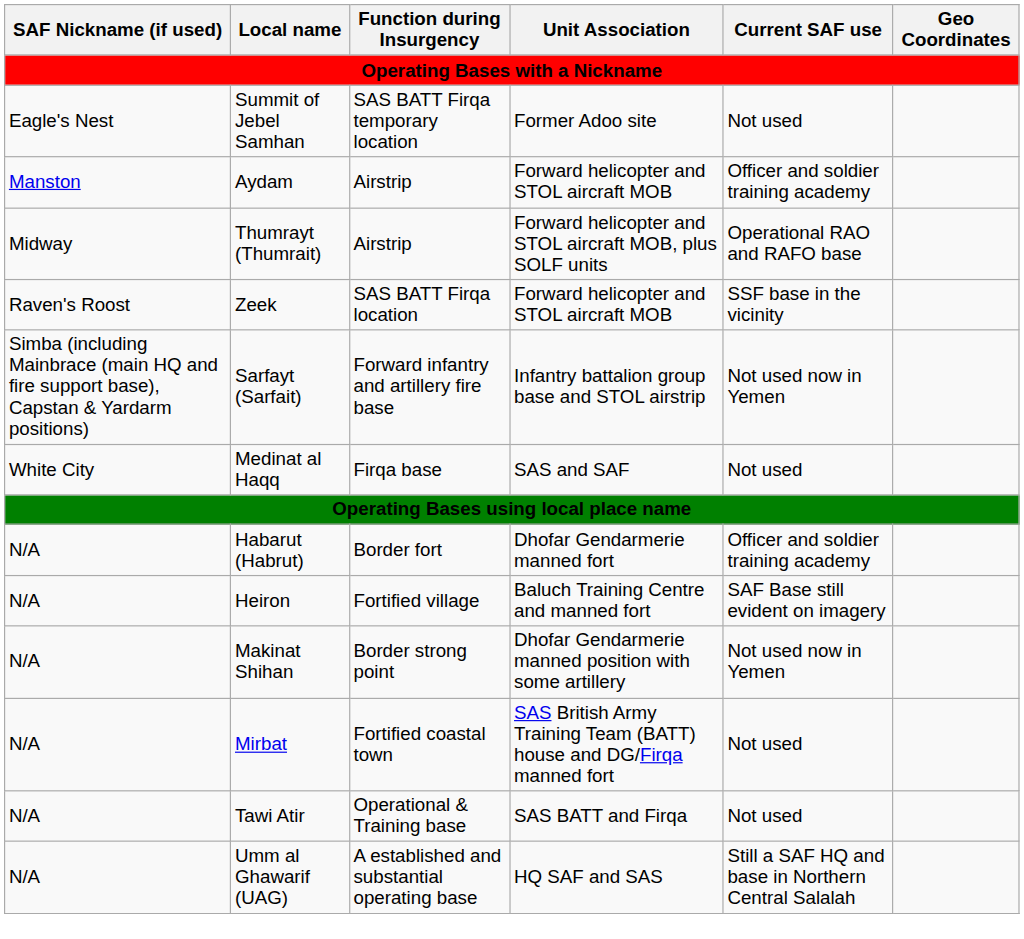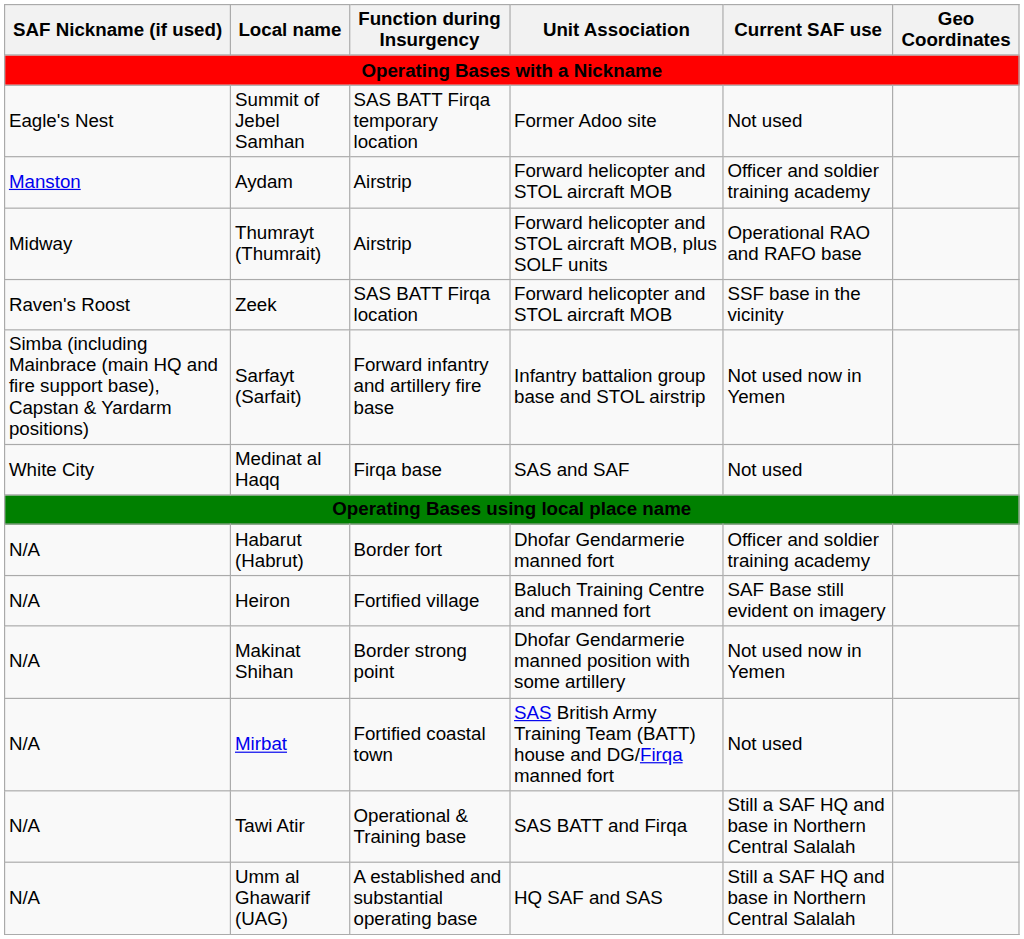(765, 815) Not used -> (806, 826) Still a SAF HQ and base in Northern Central Salalah
